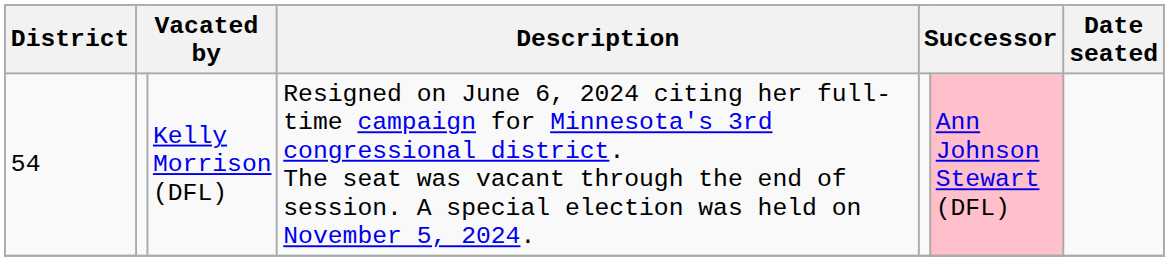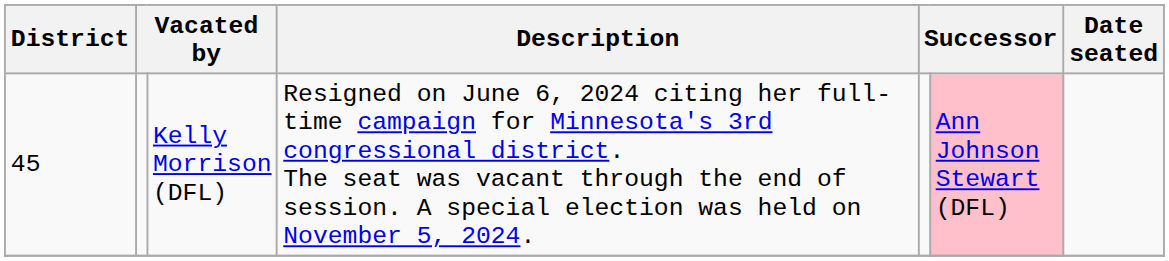(26, 165) 54 -> (26, 165) 45
